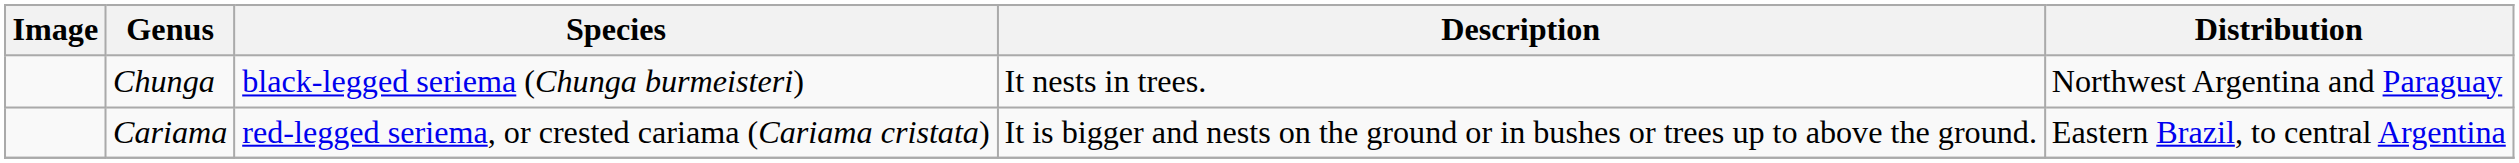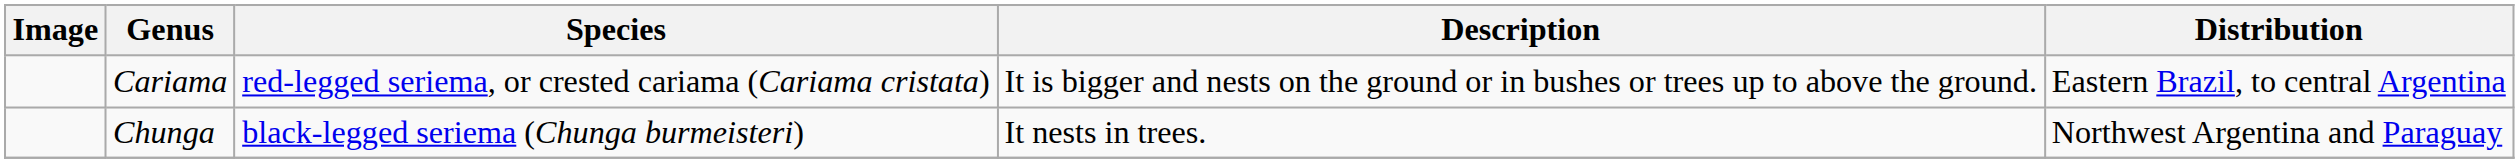rows swapped: (170, 132) <-> (164, 81)
